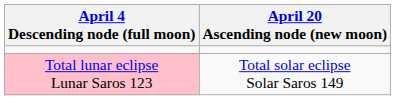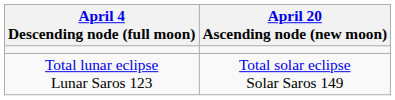(102, 74) pink background -> (102, 74) no background
